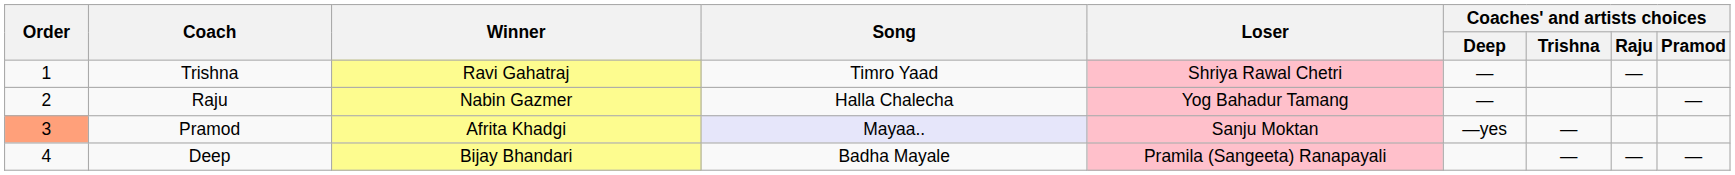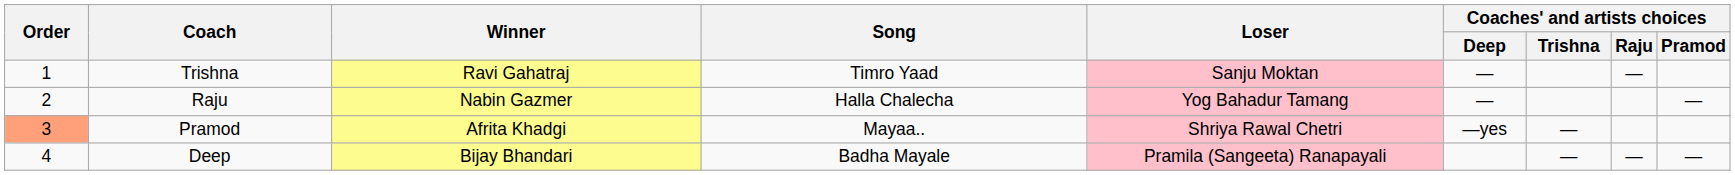(1265, 73) Shriya Rawal Chetri -> (1265, 73) Sanju Moktan
(894, 128) lavender background -> (894, 128) no background
(1265, 128) Sanju Moktan -> (1265, 128) Shriya Rawal Chetri
